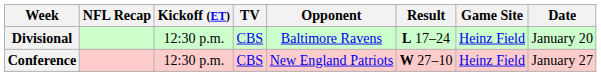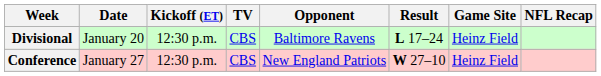columns swapped: (562, 15) <-> (117, 15)
